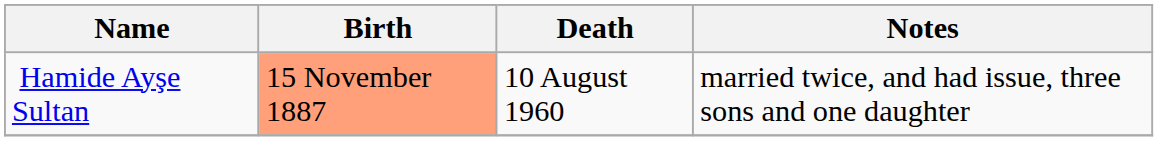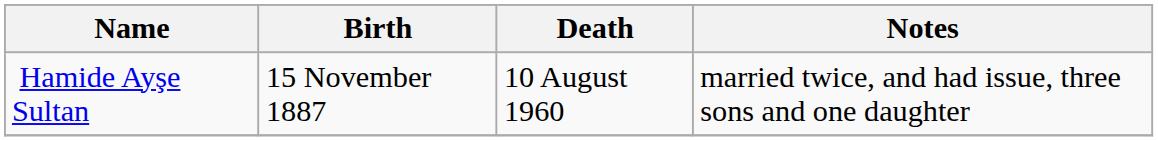(349, 93) lightsalmon background -> (349, 93) no background
